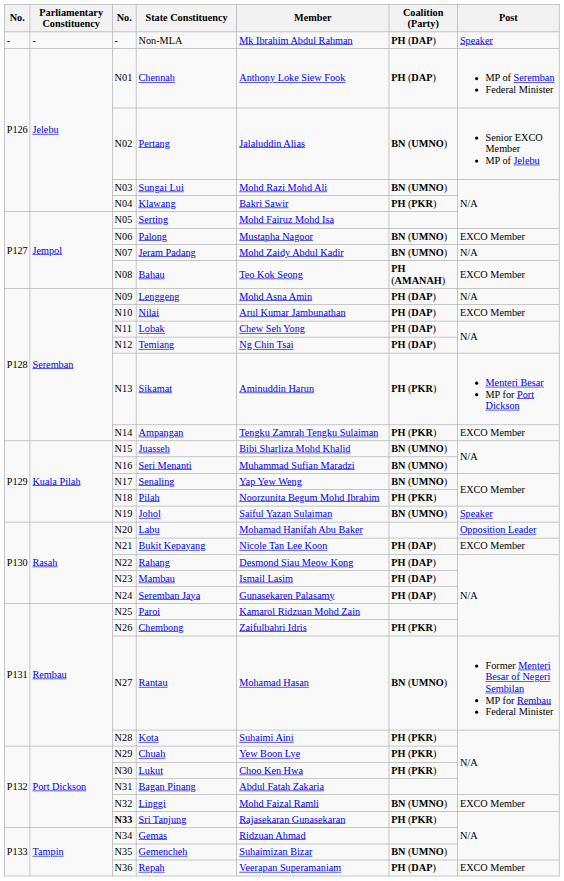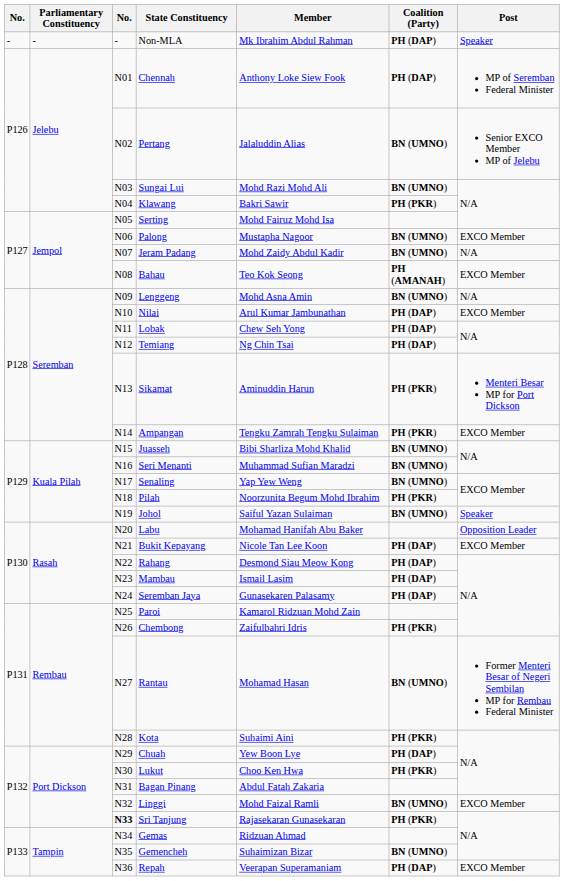(413, 296) PH (DAP) -> (419, 296) BN (UMNO)
(414, 754) PH (PKR) -> (413, 754) PH (DAP)
